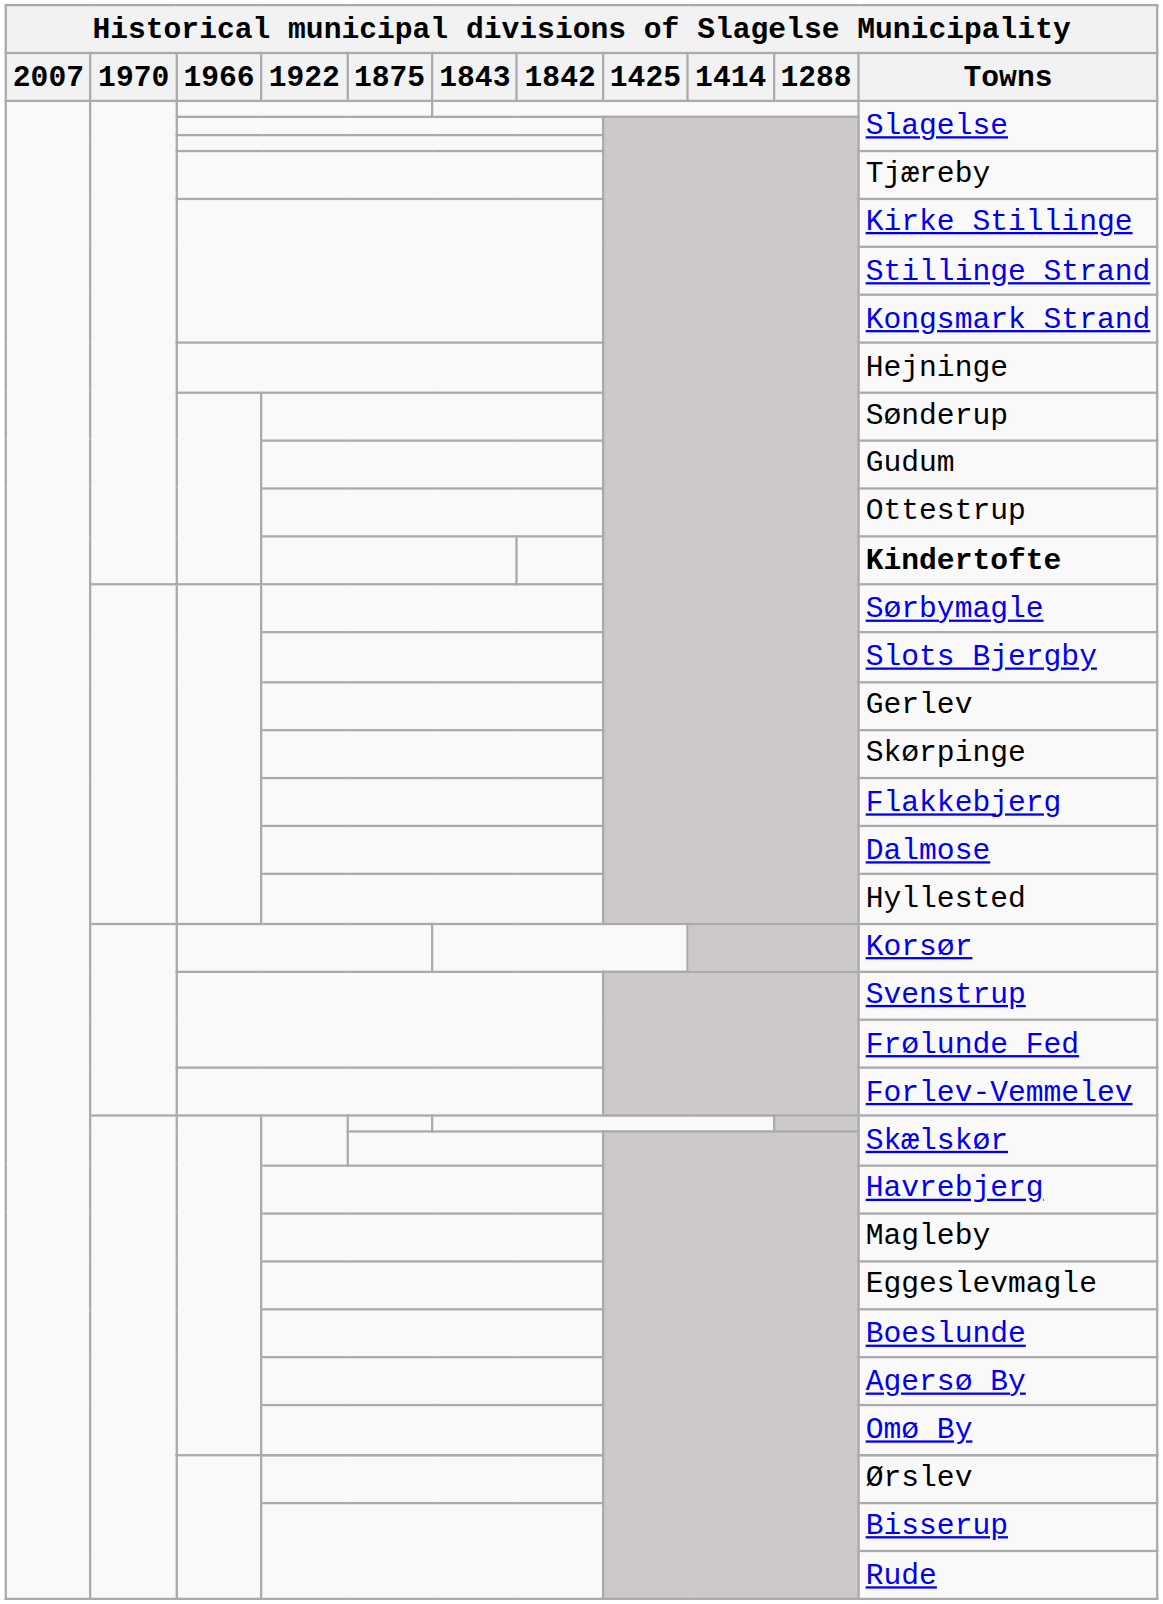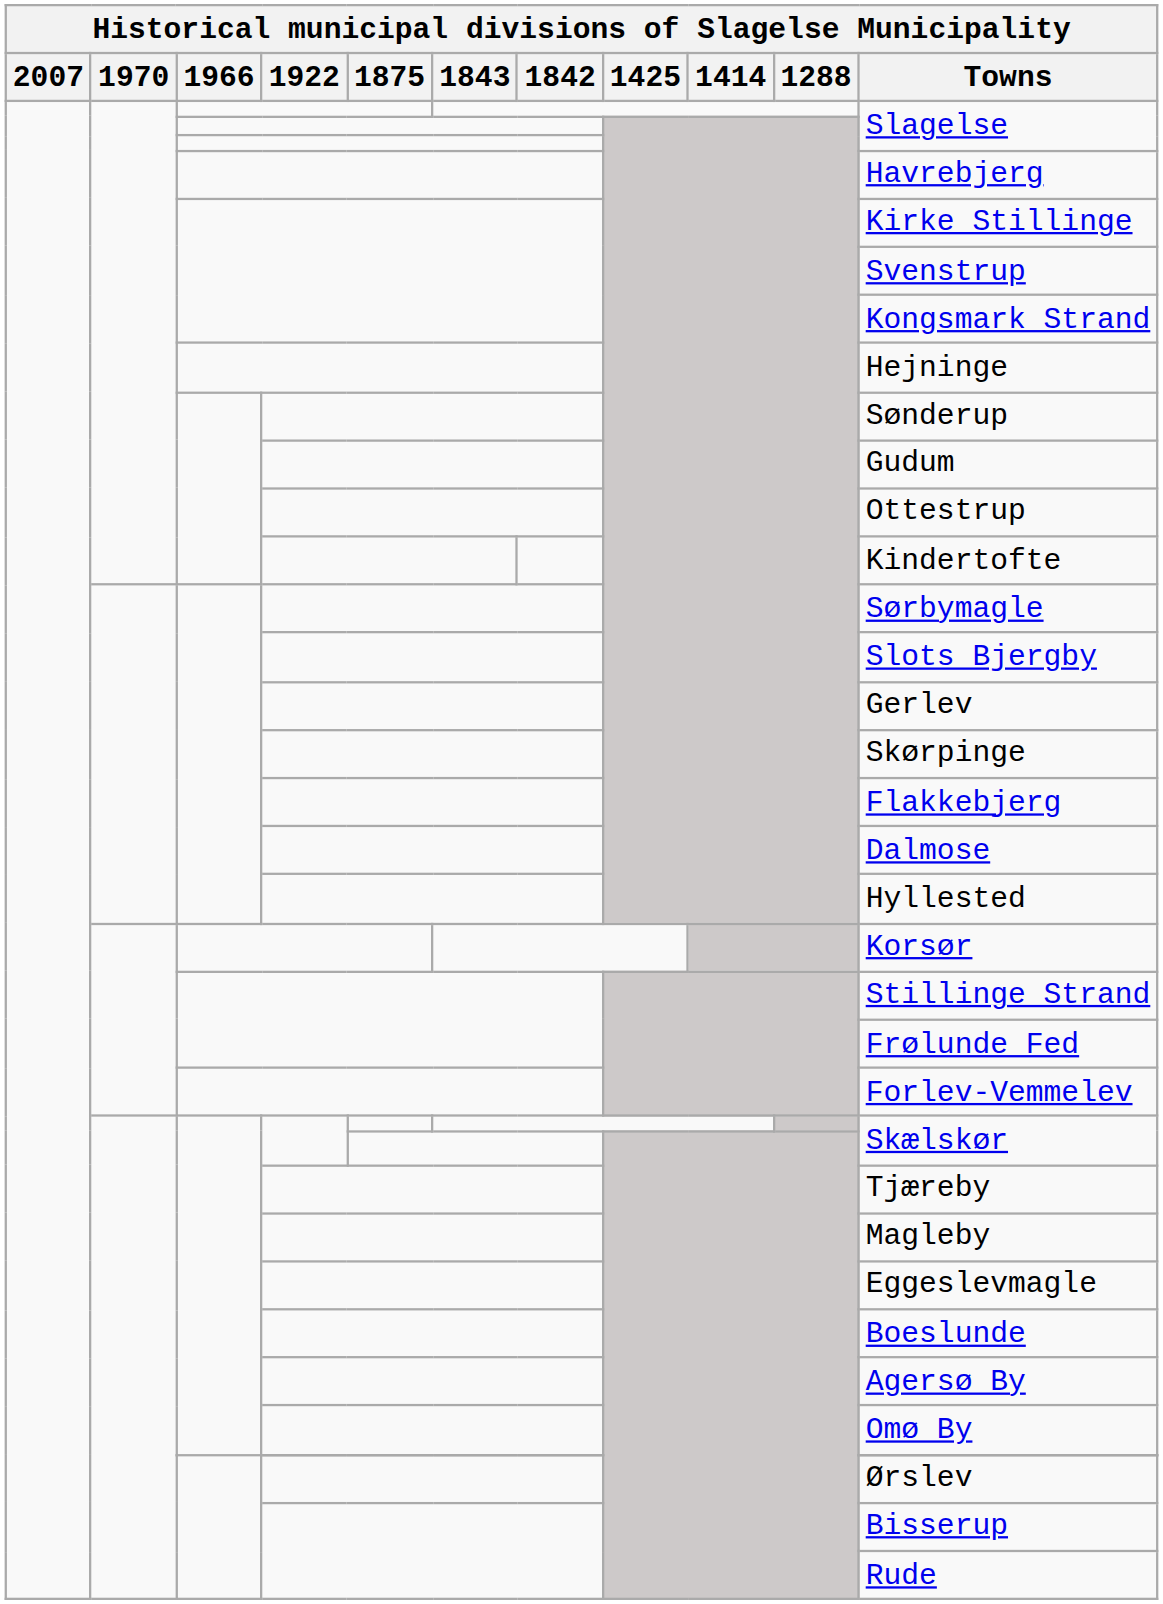(928, 174) Tjæreby -> (955, 174) Havrebjerg
(1008, 271) Stillinge Strand -> (946, 271) Svenstrup
(964, 561) bold -> (964, 561) normal
(946, 995) Svenstrup -> (1008, 995) Stillinge Strand
(955, 1189) Havrebjerg -> (928, 1189) Tjæreby
